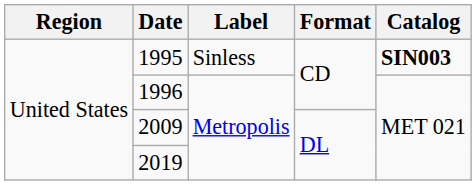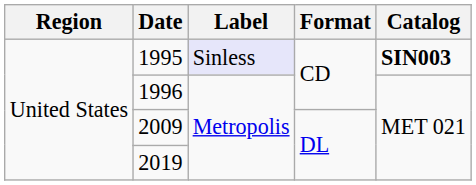(224, 57) no background -> (224, 57) lavender background
